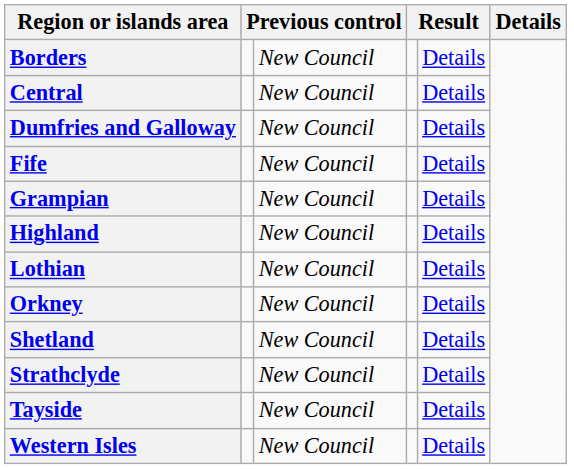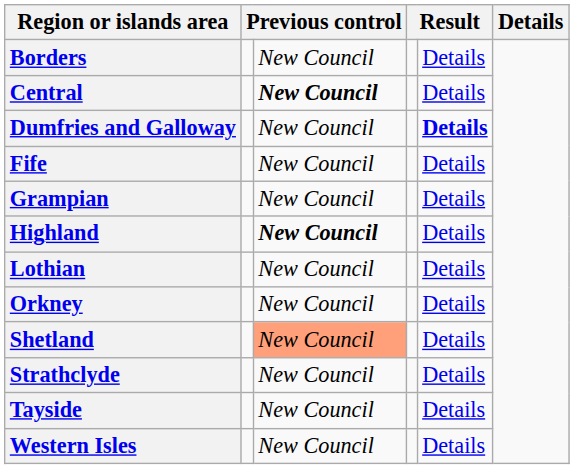(316, 92) normal -> (318, 92) bold
(454, 127) normal -> (455, 127) bold
(316, 233) normal -> (318, 233) bold
(316, 339) no background -> (316, 339) lightsalmon background
